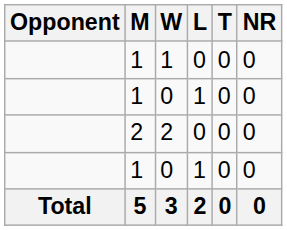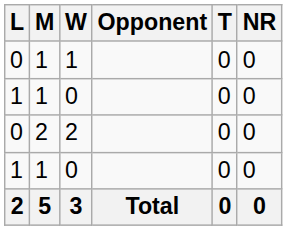columns swapped: (65, 22) <-> (200, 22)
